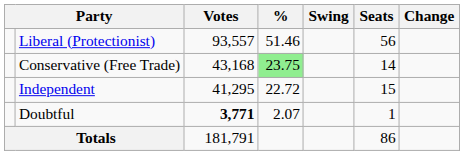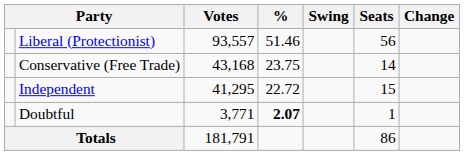(283, 65) lightgreen background -> (283, 65) no background
(237, 114) bold -> (237, 114) normal
(287, 114) normal -> (287, 114) bold
